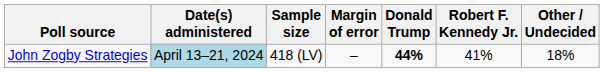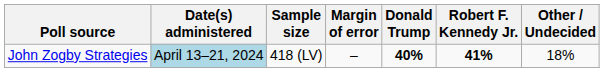(409, 55) 44% -> (409, 55) 40%
(479, 55) normal -> (479, 55) bold
